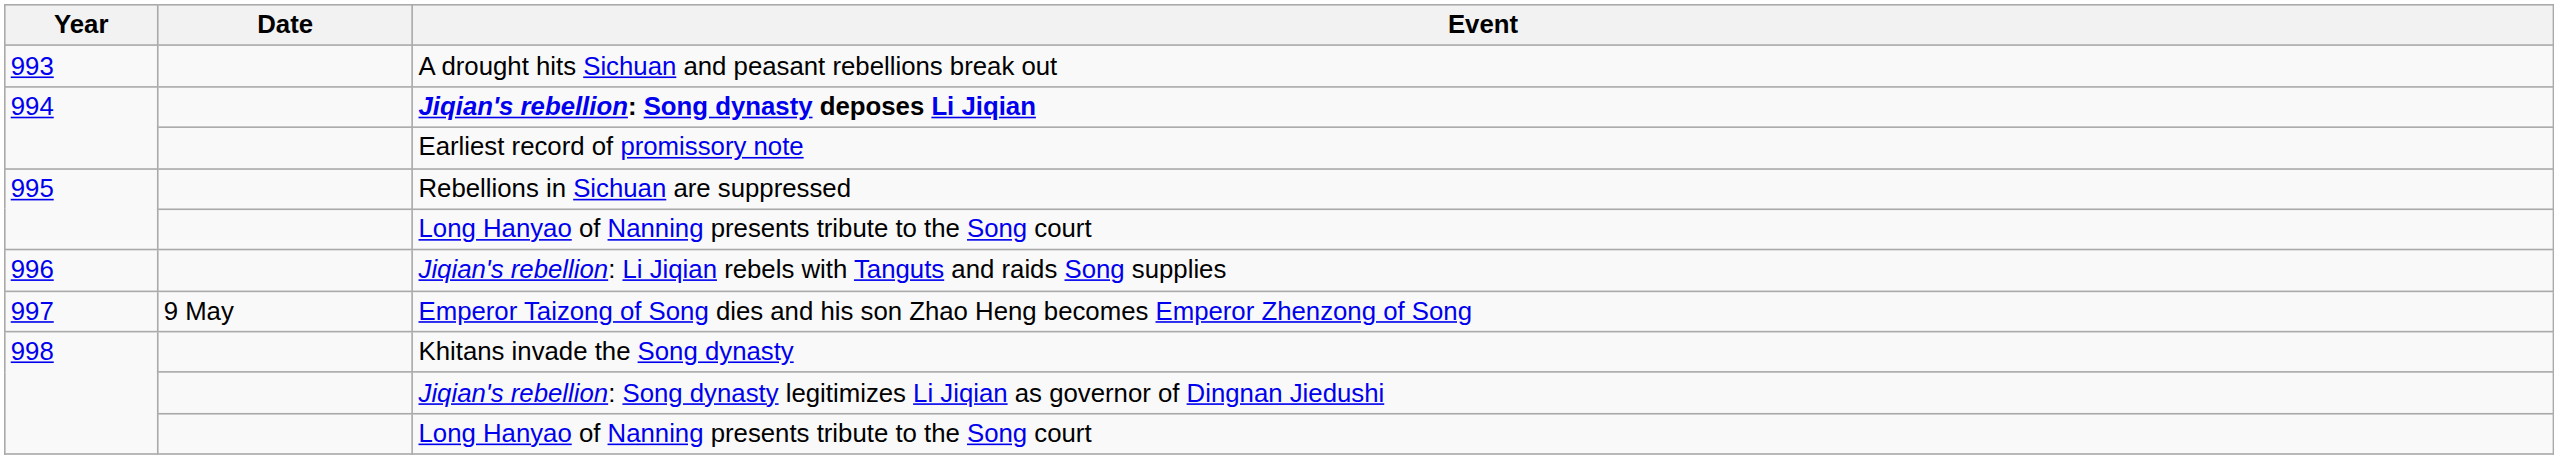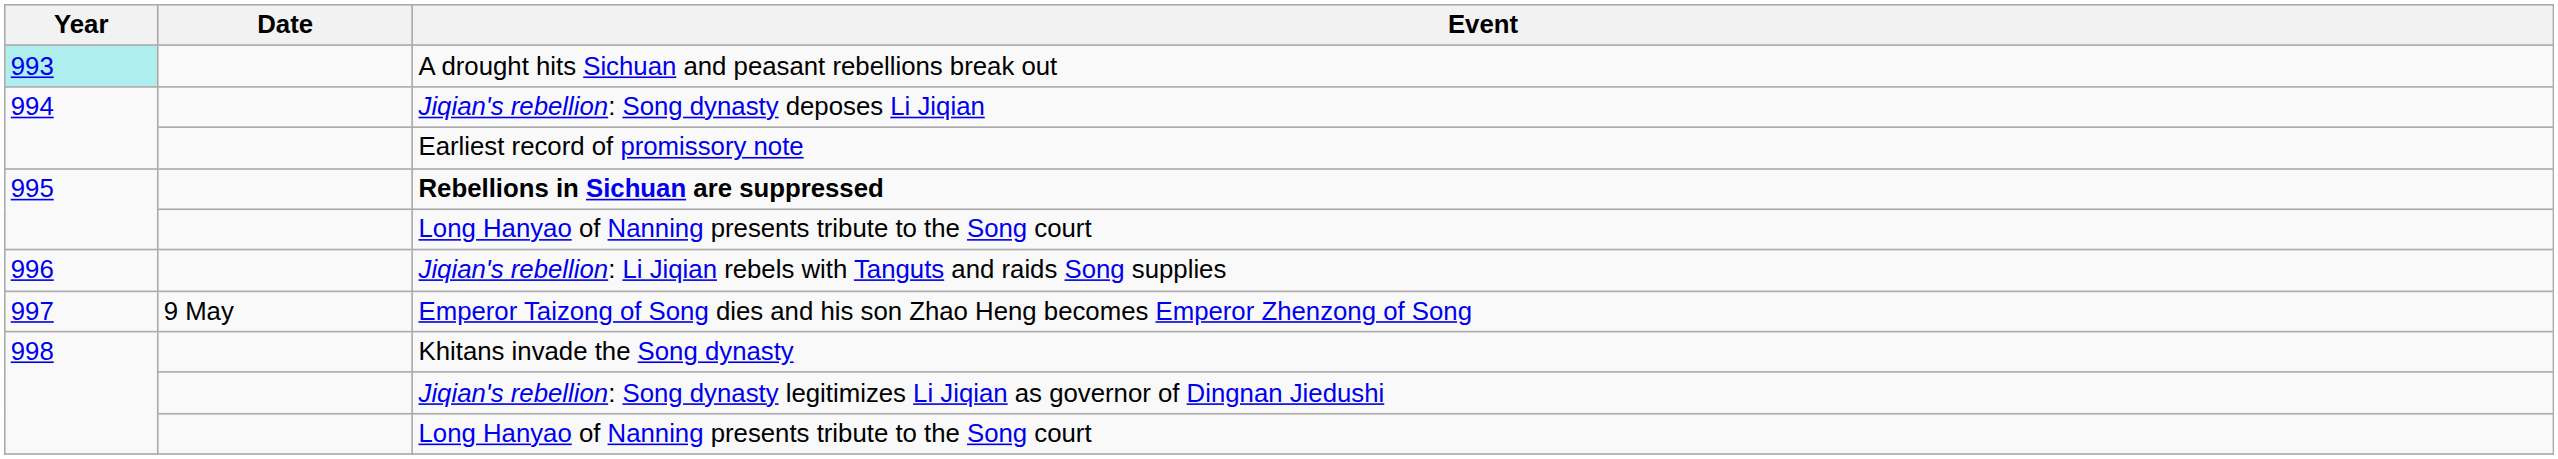(32, 65) no background -> (32, 65) paleturquoise background
(727, 106) bold -> (702, 106) normal
(635, 188) normal -> (651, 188) bold
